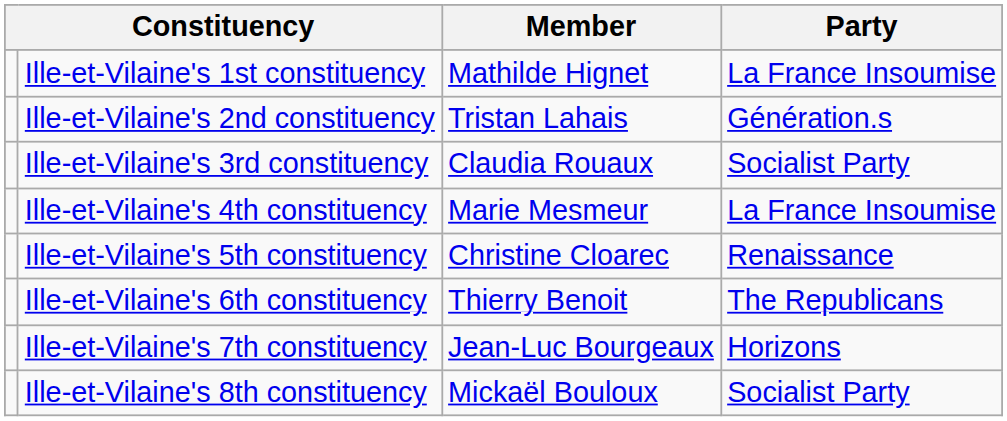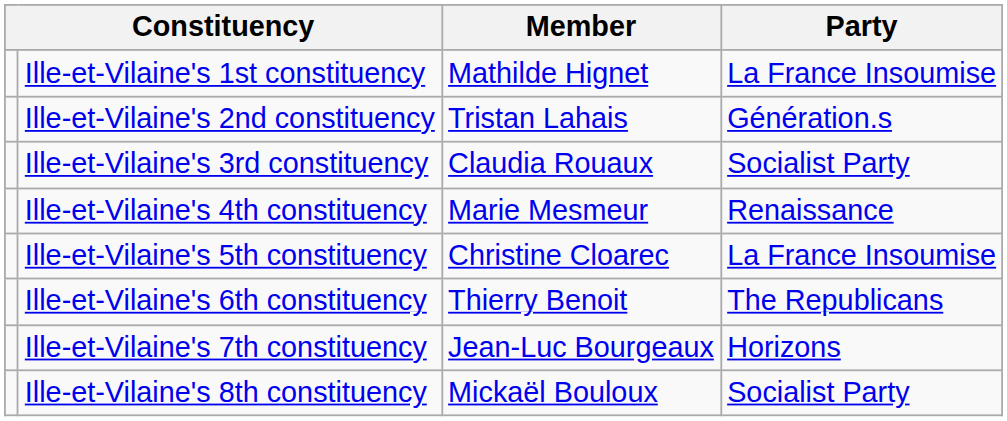(862, 210) La France Insoumise -> (810, 210) Renaissance
(810, 255) Renaissance -> (862, 255) La France Insoumise
